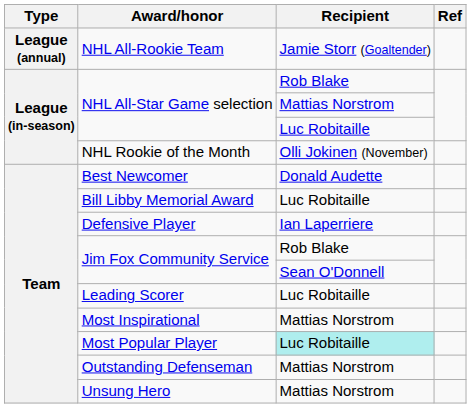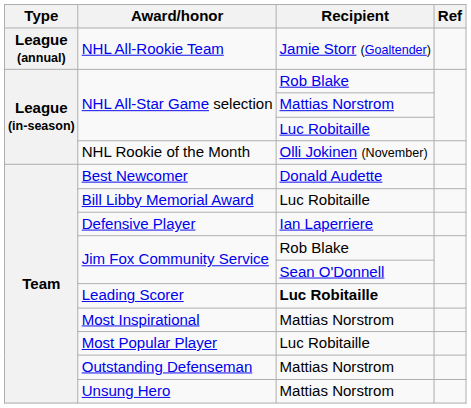(325, 295) normal -> (329, 295) bold
(325, 343) paleturquoise background -> (325, 343) no background
